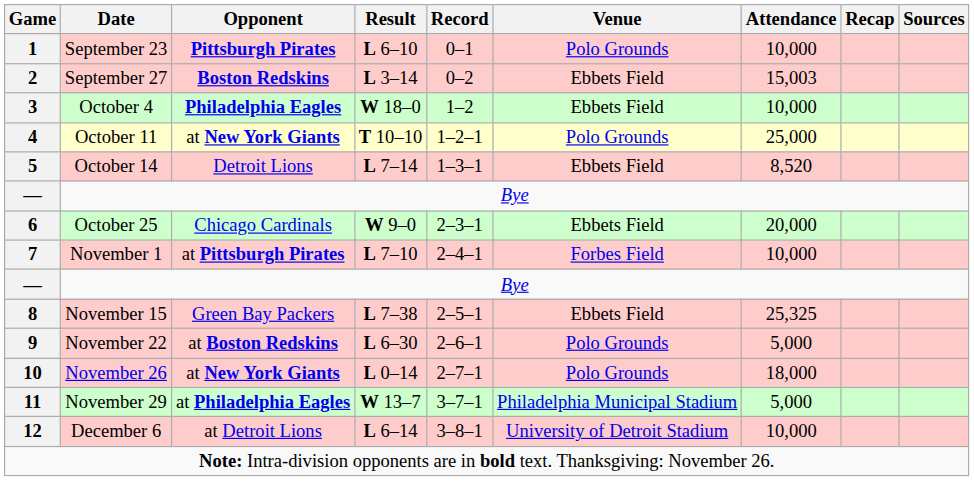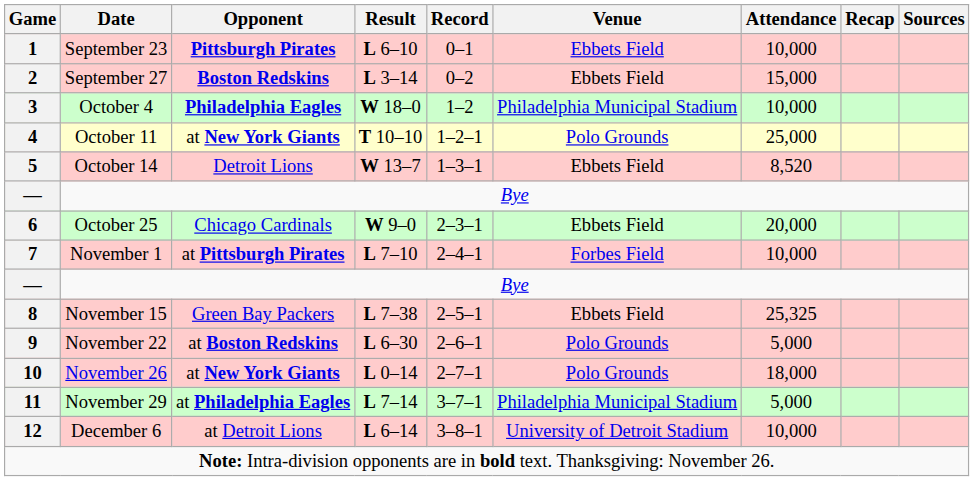(617, 48) Polo Grounds -> (617, 48) Ebbets Field
(791, 78) 15,003 -> (791, 78) 15,000
(617, 107) Ebbets Field -> (617, 107) Philadelphia Municipal Stadium
(391, 166) L 7–14 -> (390, 166) W 13–7
(390, 401) W 13–7 -> (391, 401) L 7–14
